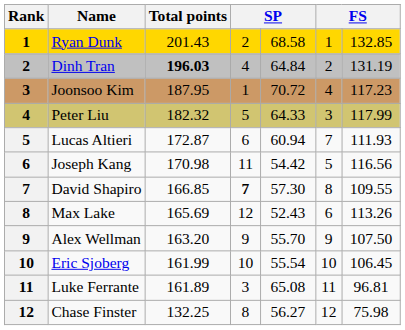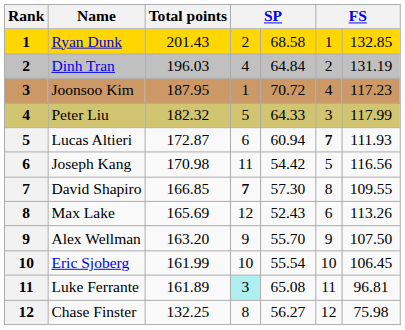(188, 66) bold -> (188, 66) normal
(329, 139) normal -> (329, 139) bold
(245, 287) no background -> (245, 287) paleturquoise background
